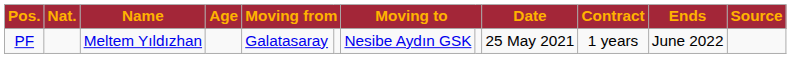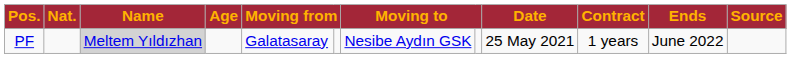(143, 41) no background -> (143, 41) lightgrey background
